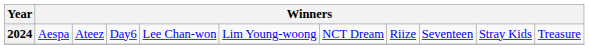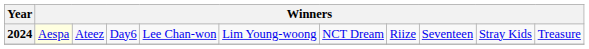(54, 34) no background -> (54, 34) lightyellow background
